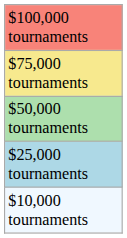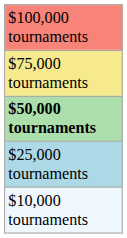(48, 118) normal -> (52, 118) bold
